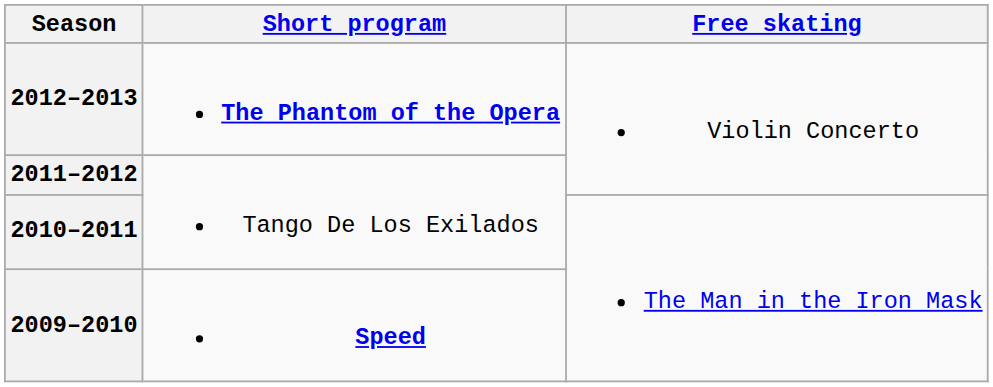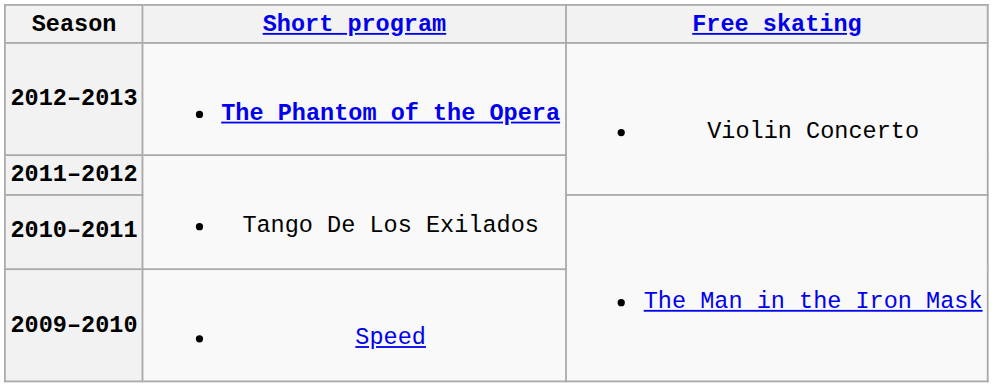(354, 338) bold -> (354, 338) normal
